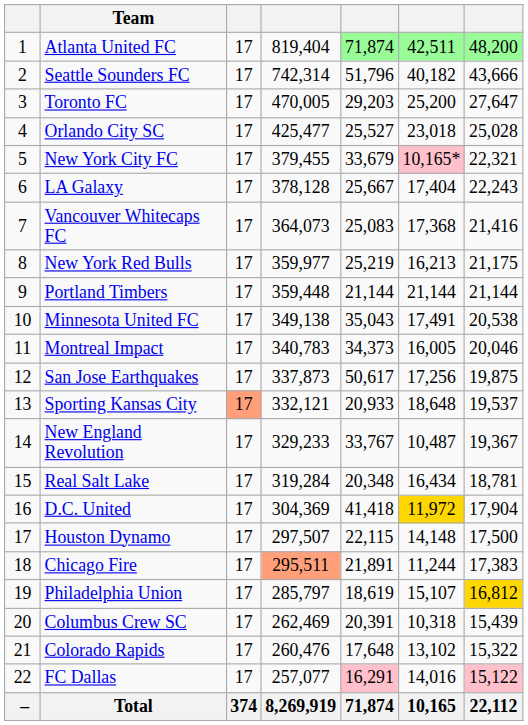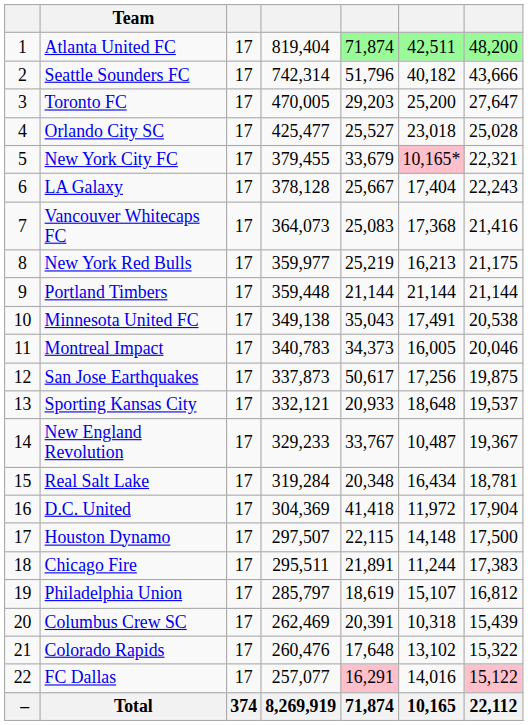(244, 404) lightsalmon background -> (244, 404) no background
(431, 509) gold background -> (431, 509) no background
(301, 565) lightsalmon background -> (301, 565) no background
(493, 593) gold background -> (493, 593) no background
